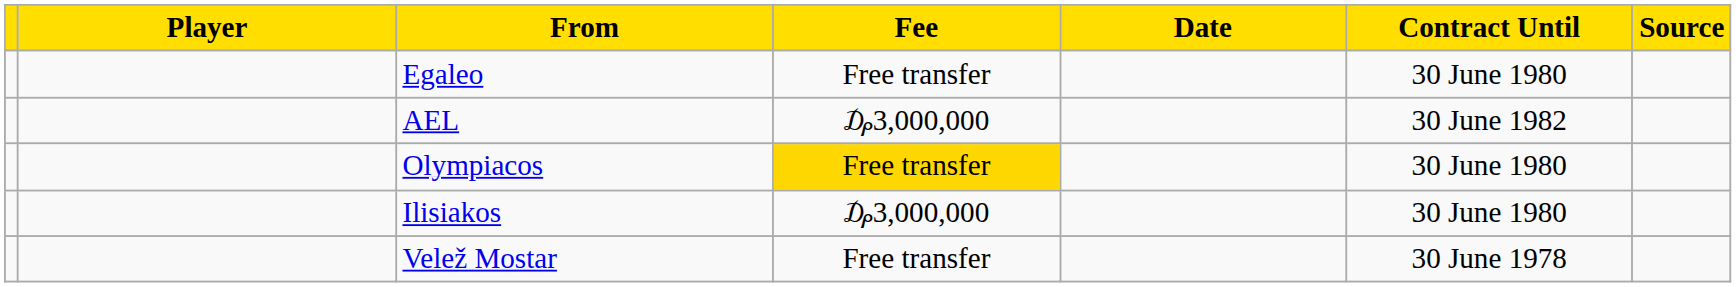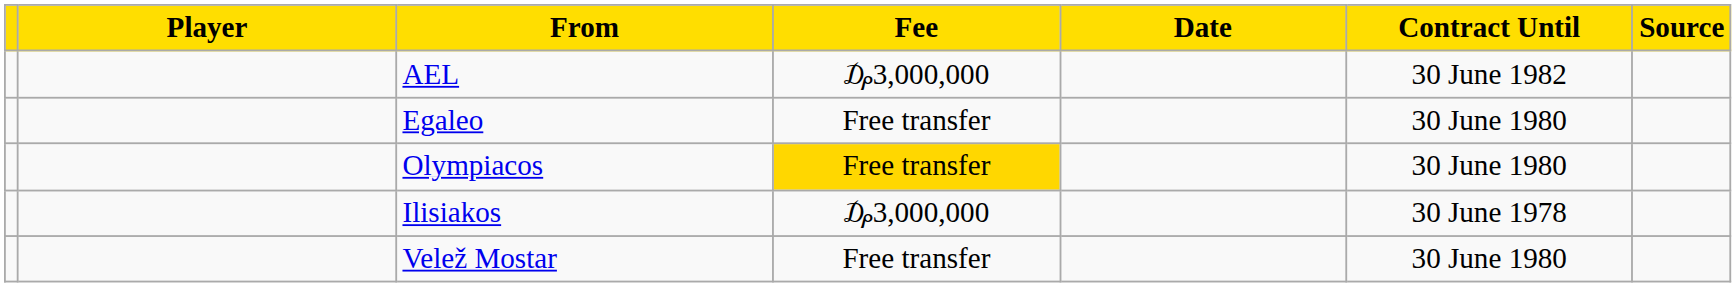rows swapped: (443, 73) <-> (431, 119)
(1489, 212) 30 June 1980 -> (1489, 212) 30 June 1978
(1489, 258) 30 June 1978 -> (1489, 258) 30 June 1980
